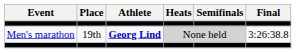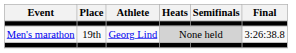(135, 34) bold -> (133, 34) normal
